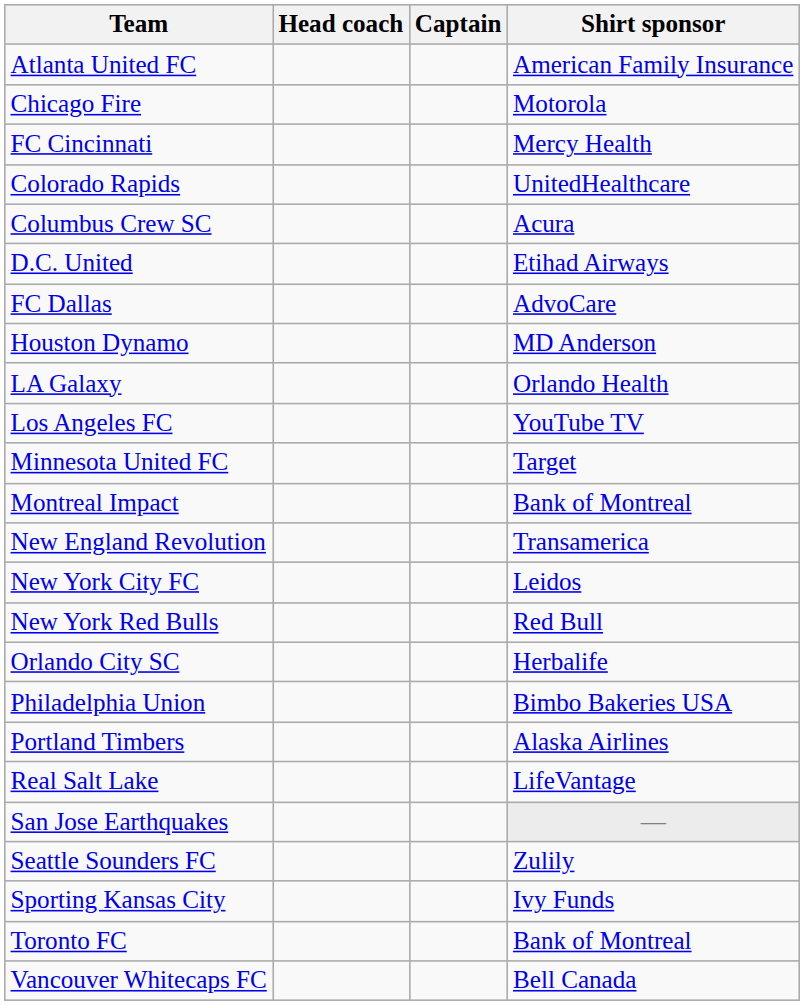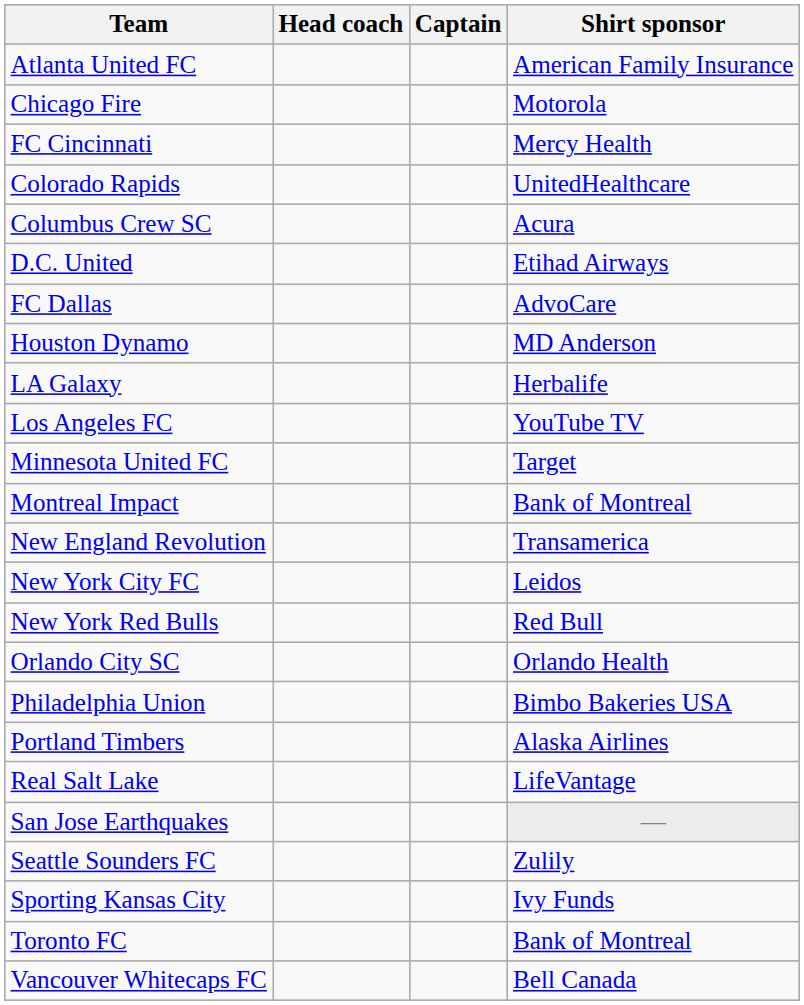(591, 382) Orlando Health -> (560, 382) Herbalife
(560, 661) Herbalife -> (591, 661) Orlando Health
